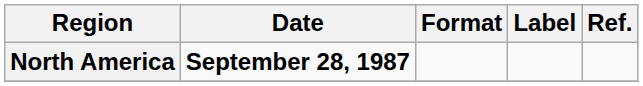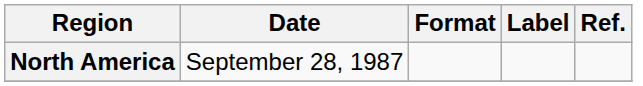(298, 61) bold -> (295, 61) normal
